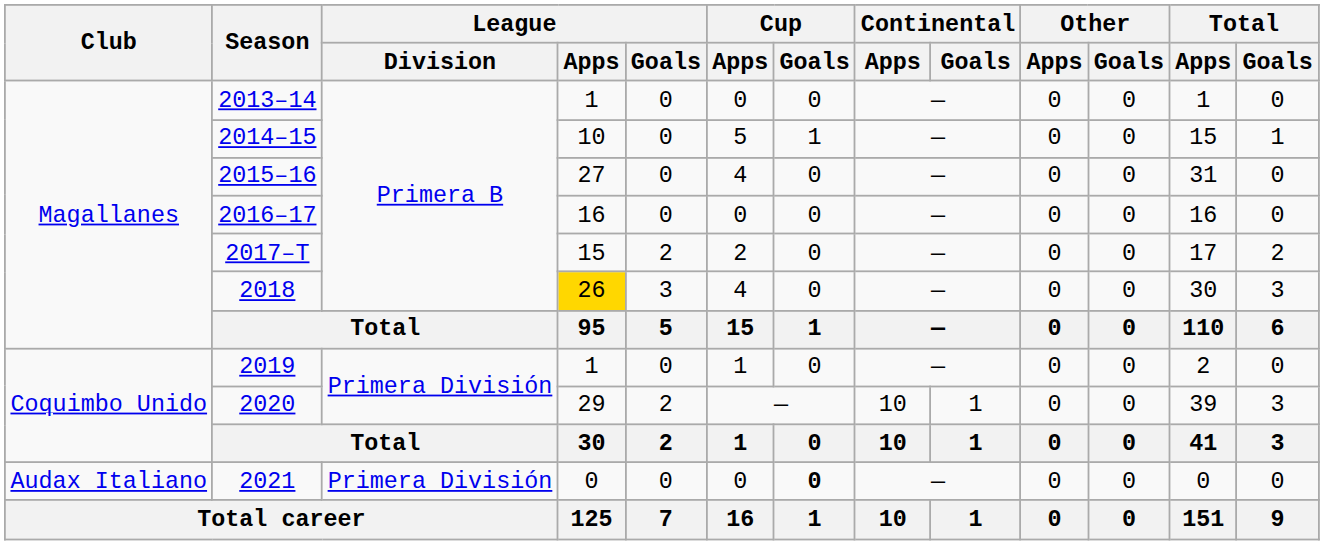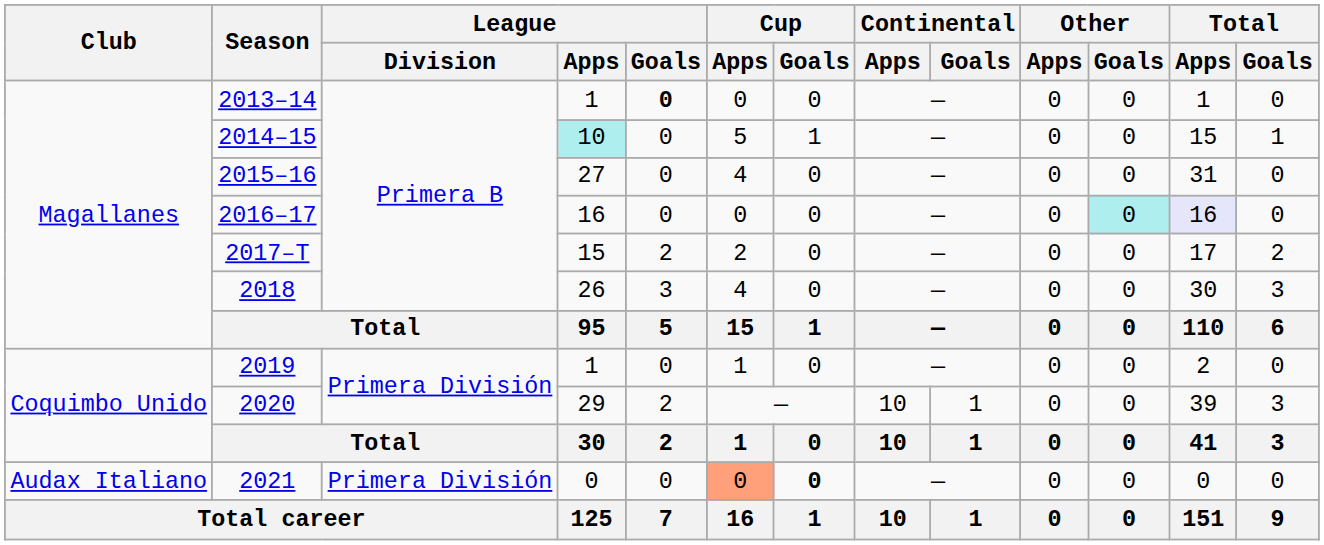(666, 100) normal -> (666, 100) bold
(592, 138) no background -> (592, 138) paleturquoise background
(1129, 215) no background -> (1129, 215) paleturquoise background
(1203, 215) no background -> (1203, 215) lavender background
(592, 291) gold background -> (592, 291) no background
(740, 482) no background -> (740, 482) lightsalmon background
